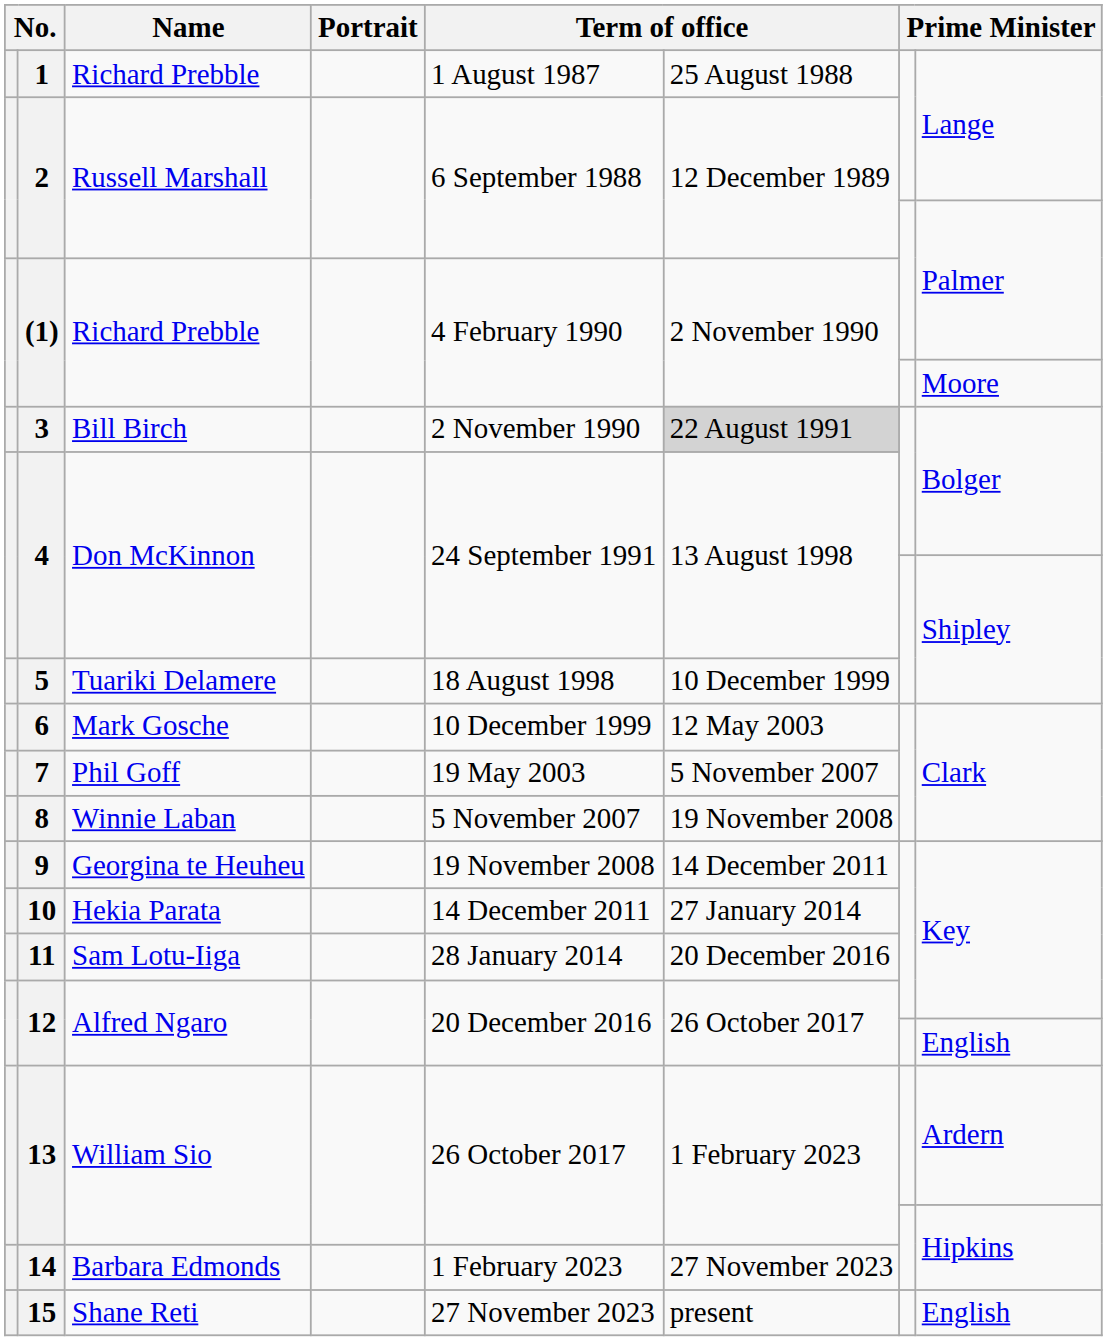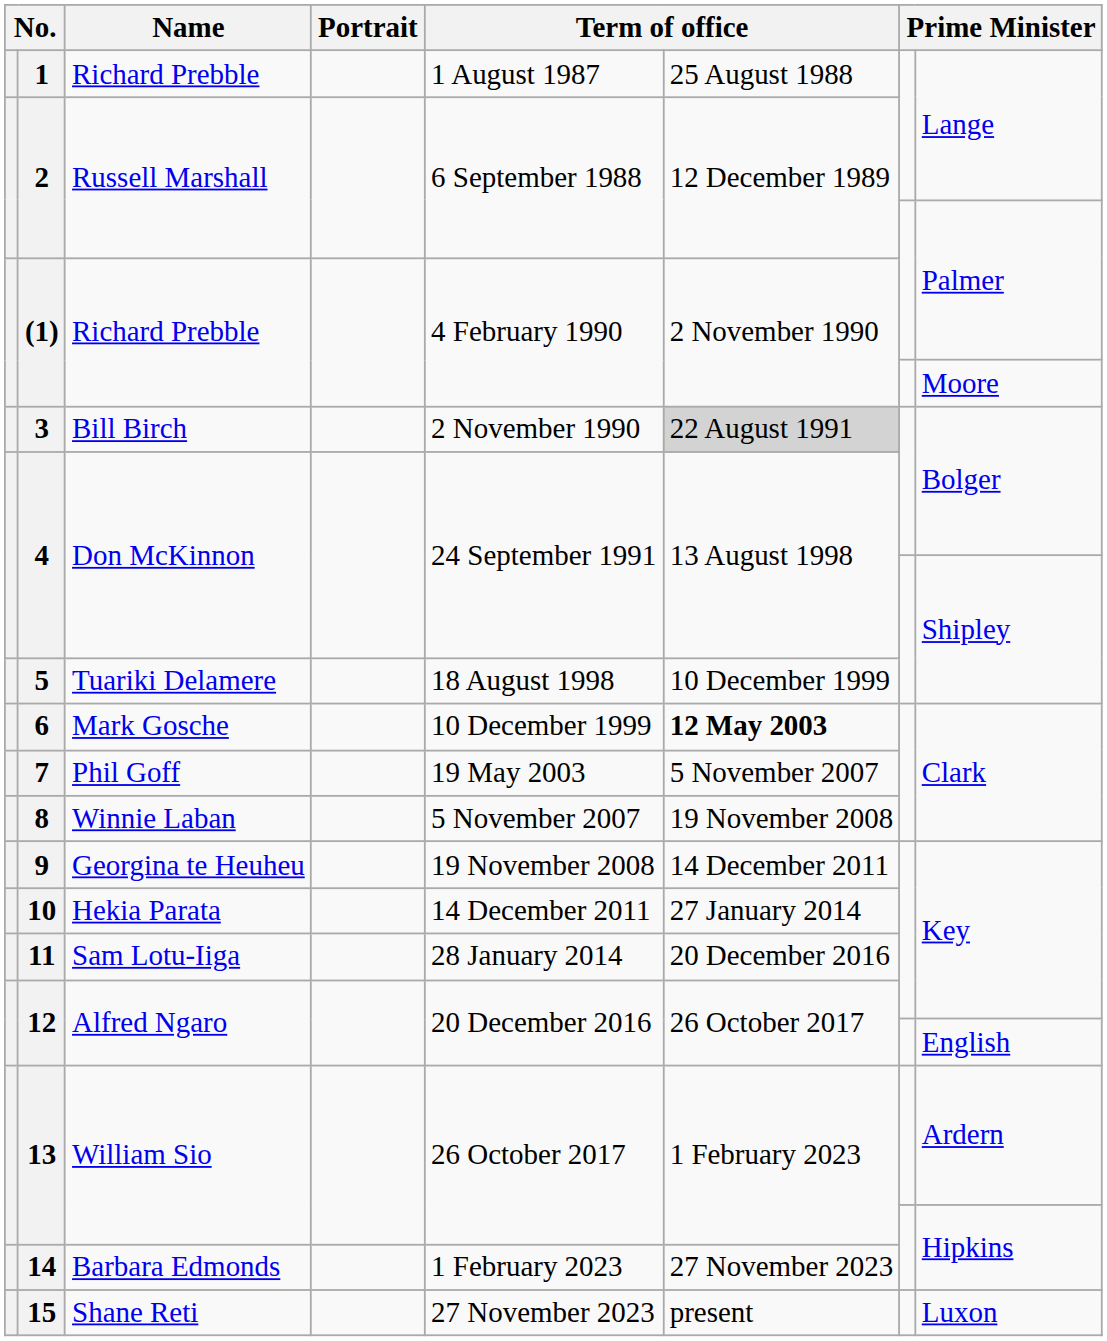(747, 726) normal -> (748, 726) bold
(966, 1312) English -> (960, 1312) Luxon
